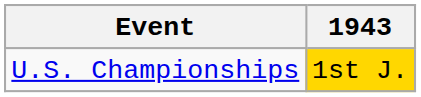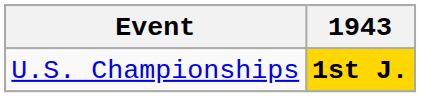(360, 70) normal -> (360, 70) bold
